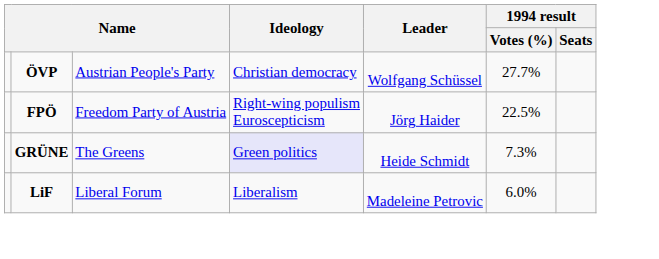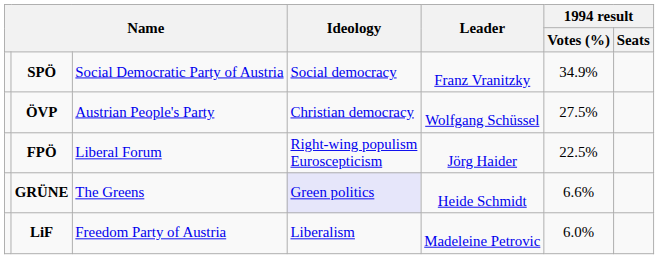+ row: (42, 71)
(521, 71) 27.7% -> (579, 112) 27.5%
(151, 112) Freedom Party of Austria -> (119, 152) Liberal Forum
(521, 152) 7.3% -> (579, 192) 6.6%
(119, 192) Liberal Forum -> (151, 233) Freedom Party of Austria
